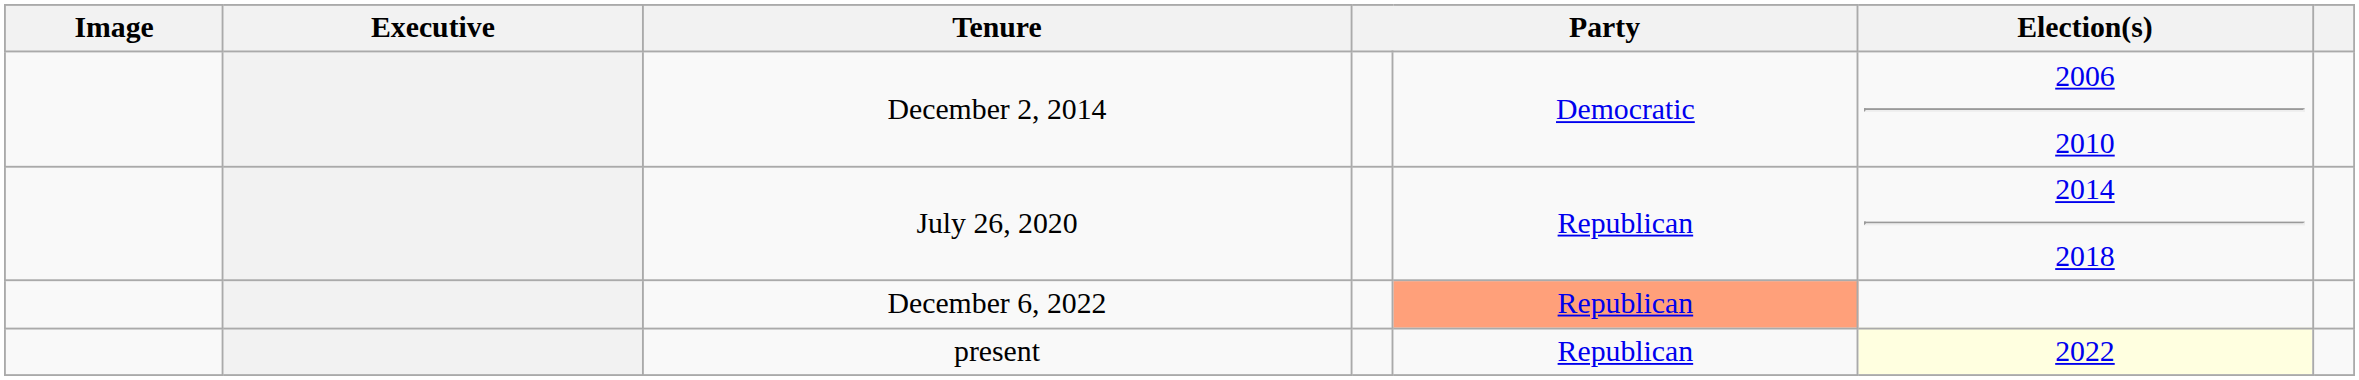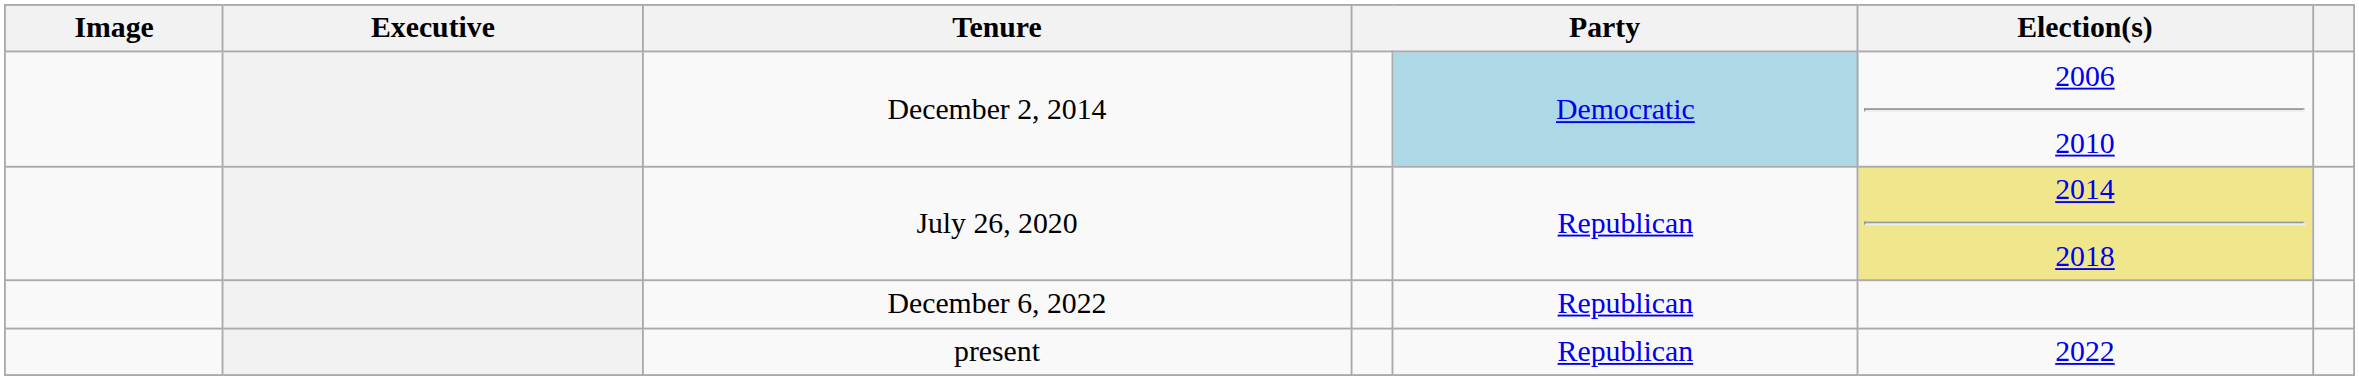(1625, 108) no background -> (1625, 108) lightblue background
(2085, 222) no background -> (2085, 222) khaki background
(1625, 303) lightsalmon background -> (1625, 303) no background
(2085, 350) lightyellow background -> (2085, 350) no background
